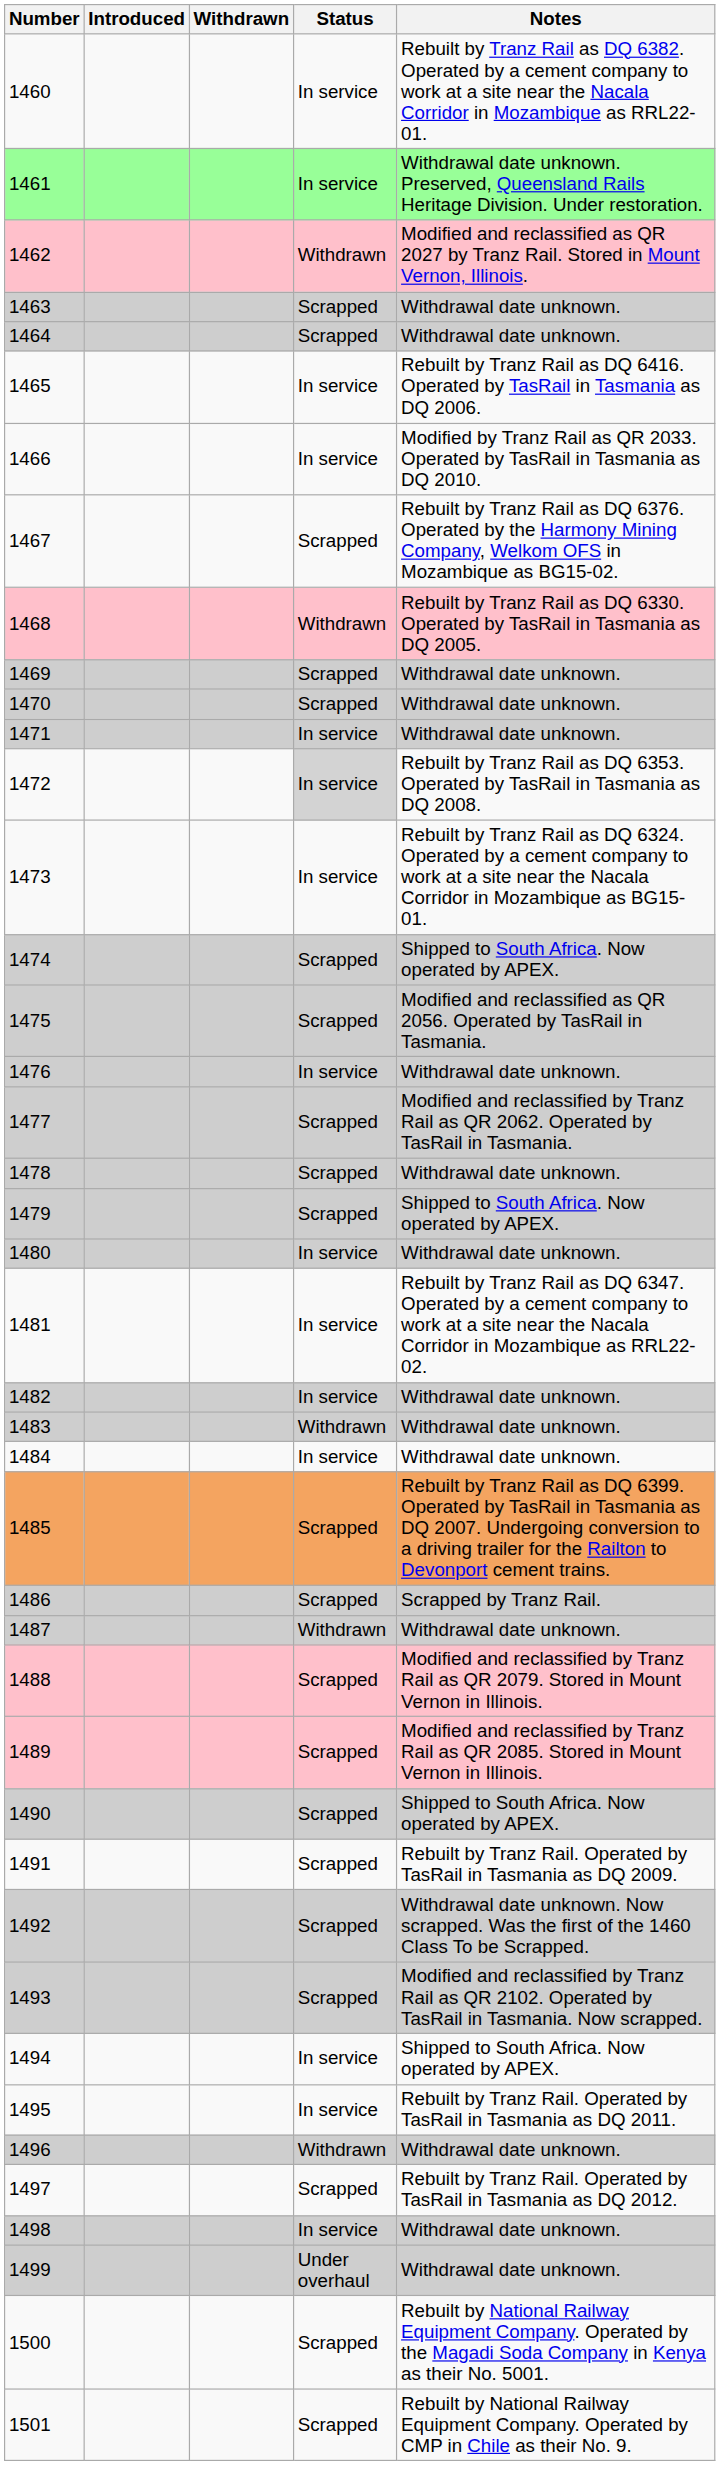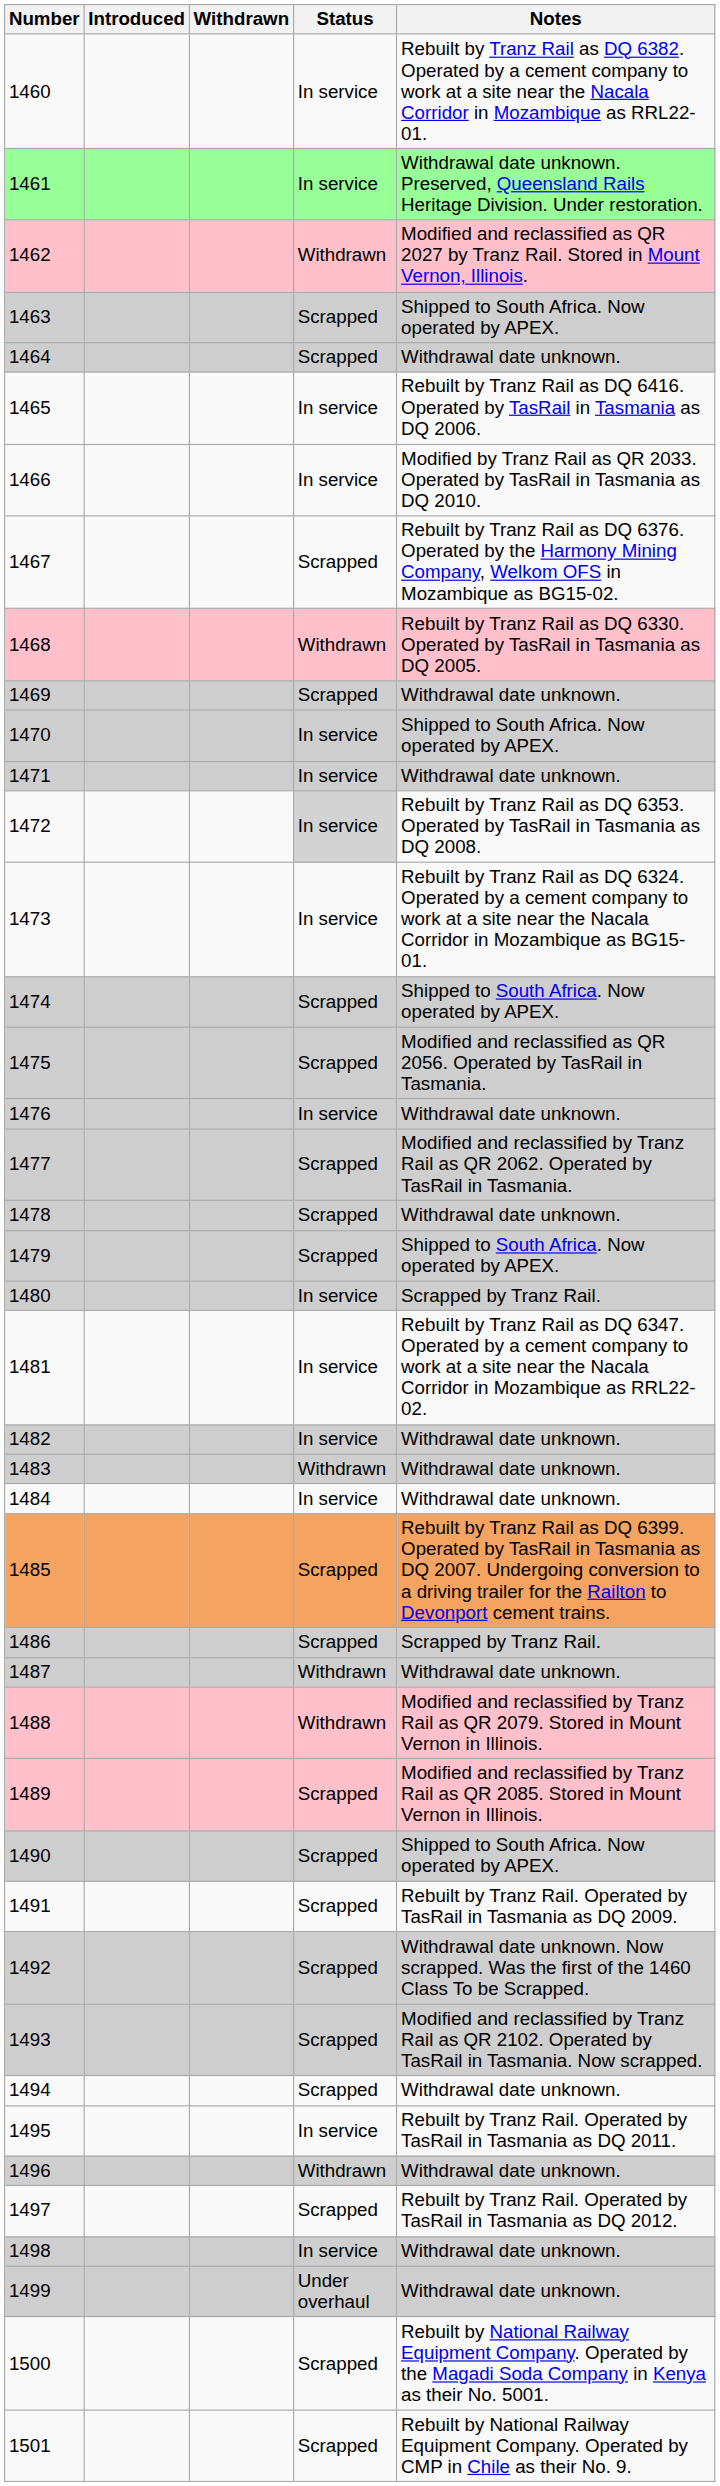(511, 306) Withdrawal date unknown. -> (523, 317) Shipped to South Africa. Now operated by APEX.
(338, 703) Scrapped -> (338, 735) In service
(511, 703) Withdrawal date unknown. -> (523, 735) Shipped to South Africa. Now operated by APEX.
(511, 1253) Withdrawal date unknown. -> (501, 1295) Scrapped by Tranz Rail.
(338, 1680) Scrapped -> (342, 1722) Withdrawn
(338, 2058) In service -> (338, 2090) Scrapped
(523, 2058) Shipped to South Africa. Now operated by APEX. -> (511, 2090) Withdrawal date unknown.
